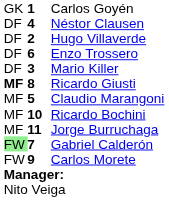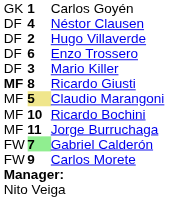(31, 99) no background -> (31, 99) khaki background
(14, 144) lightgreen background -> (14, 144) no background
(31, 144) no background -> (31, 144) lightgreen background
